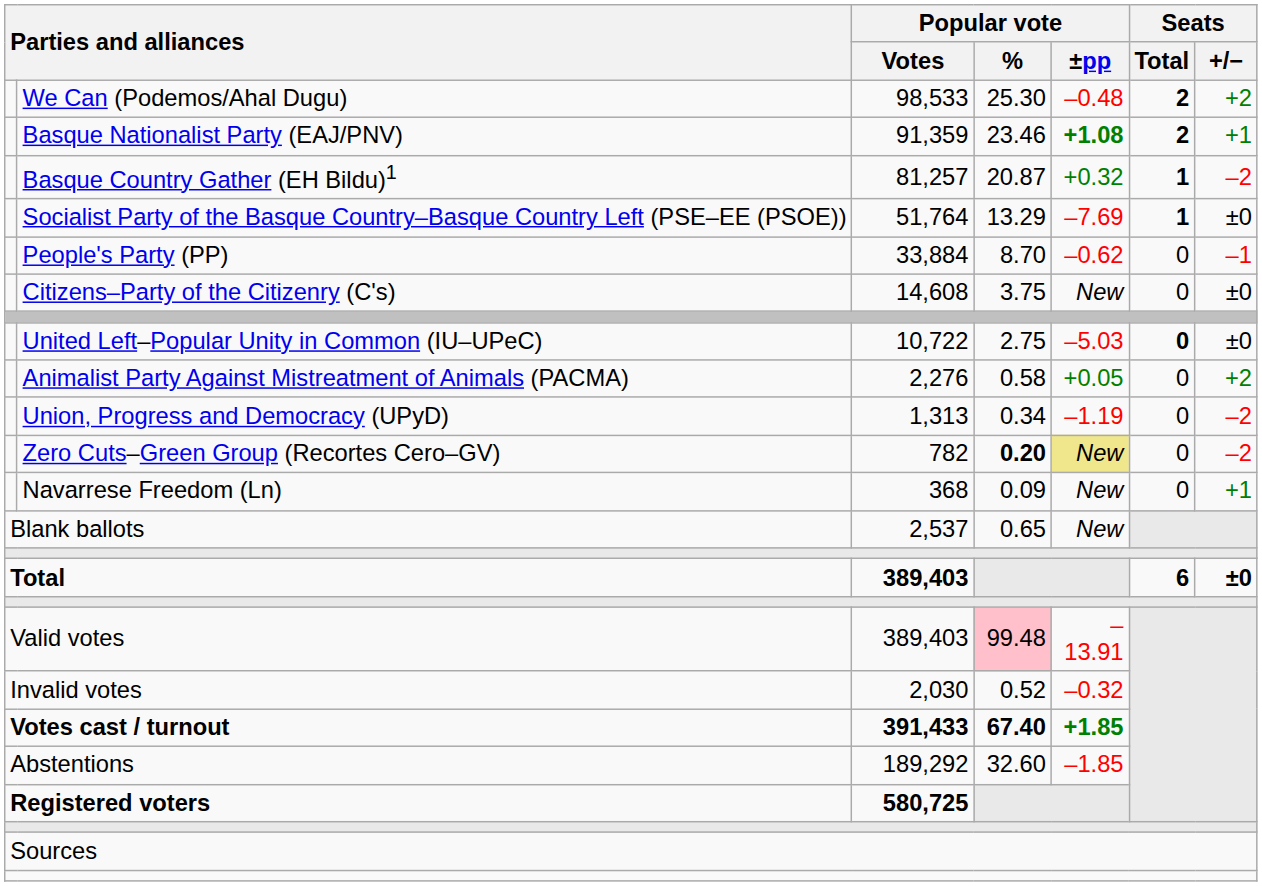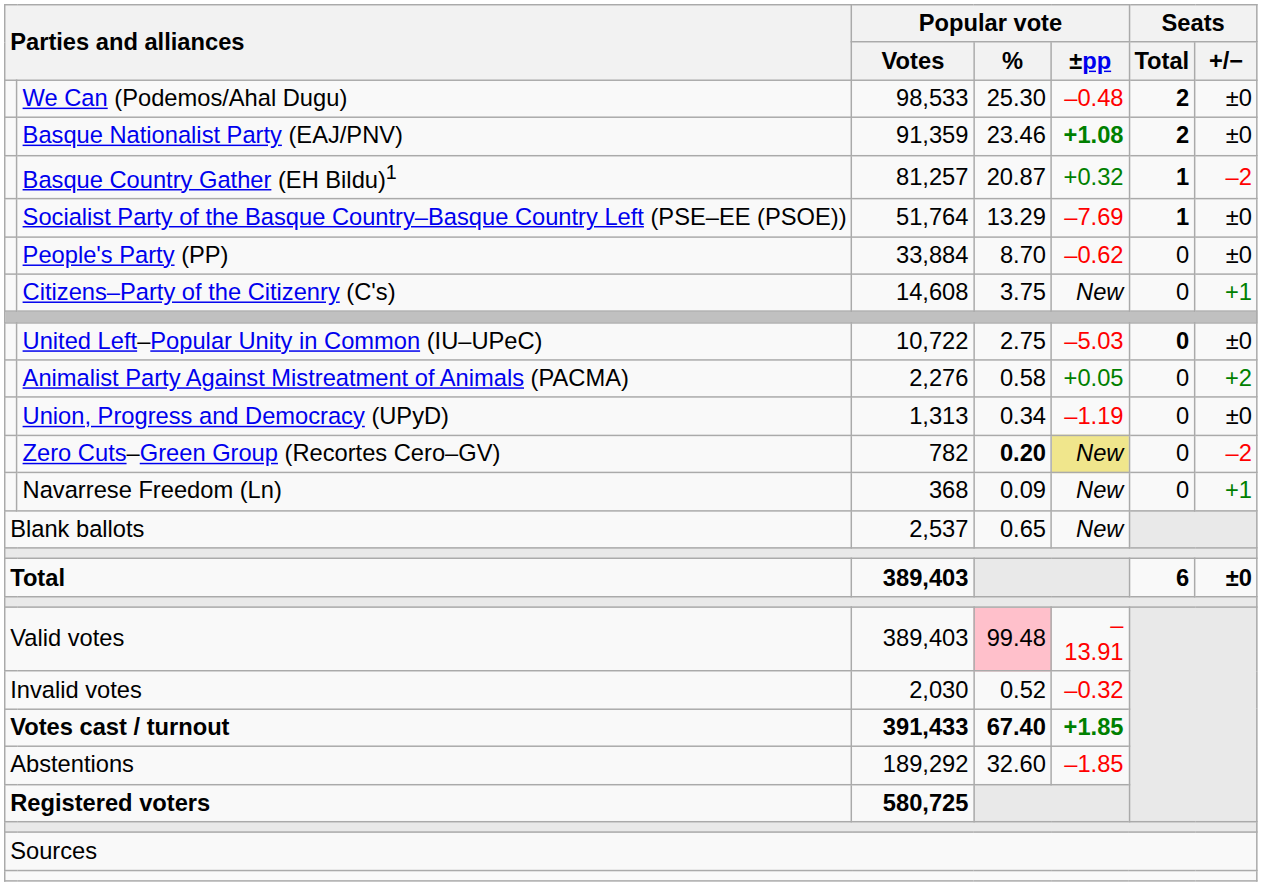(1238, 98) +2 -> (1239, 98) ±0
(1238, 135) +1 -> (1239, 135) ±0
(1239, 255) –1 -> (1239, 255) ±0
(1239, 292) ±0 -> (1238, 292) +1
(1239, 416) –2 -> (1239, 416) ±0
